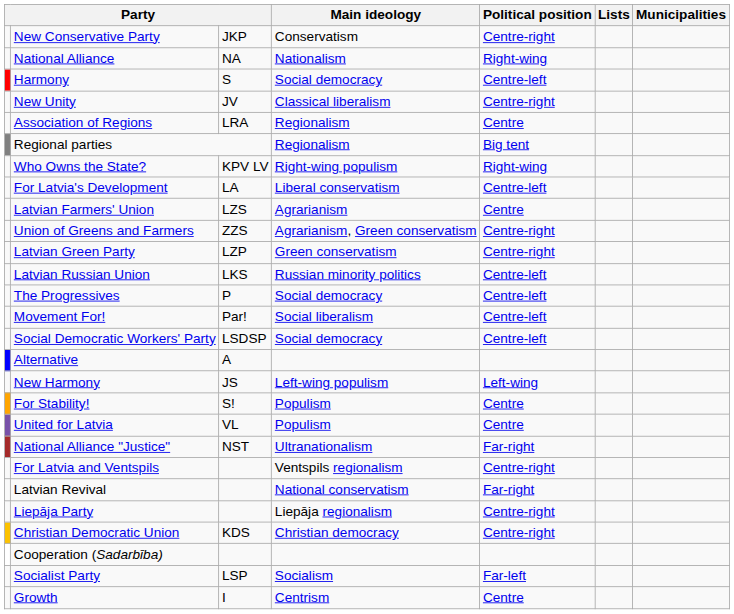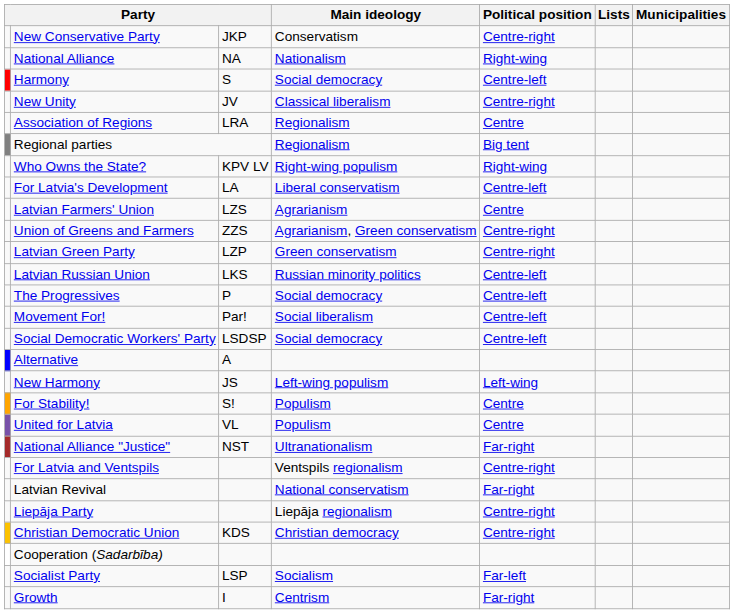(503, 597) Centre -> (509, 597) Far-right
